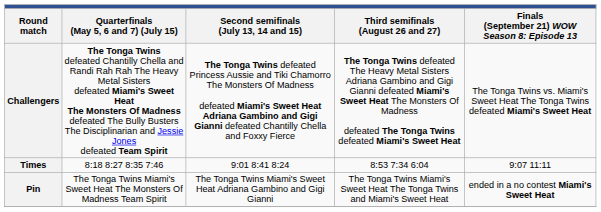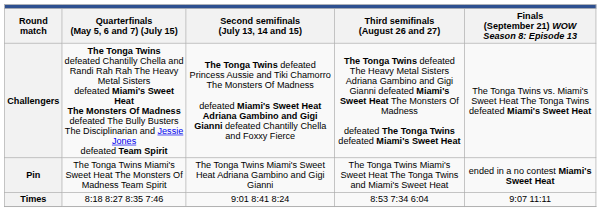rows swapped: (33, 189) <-> (33, 165)
